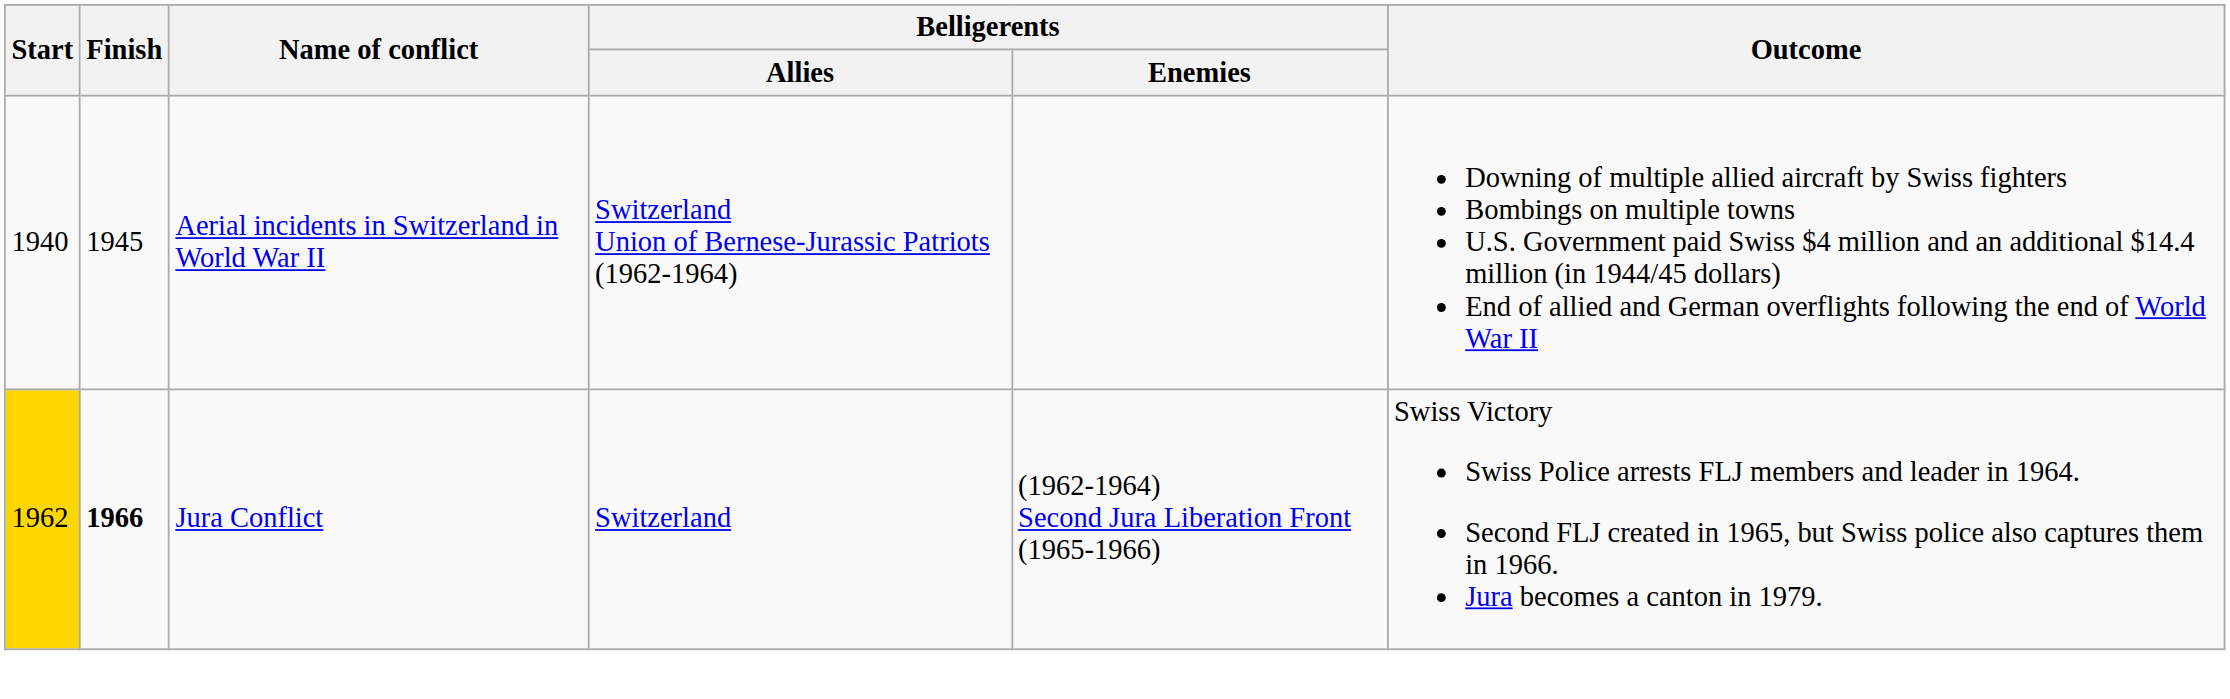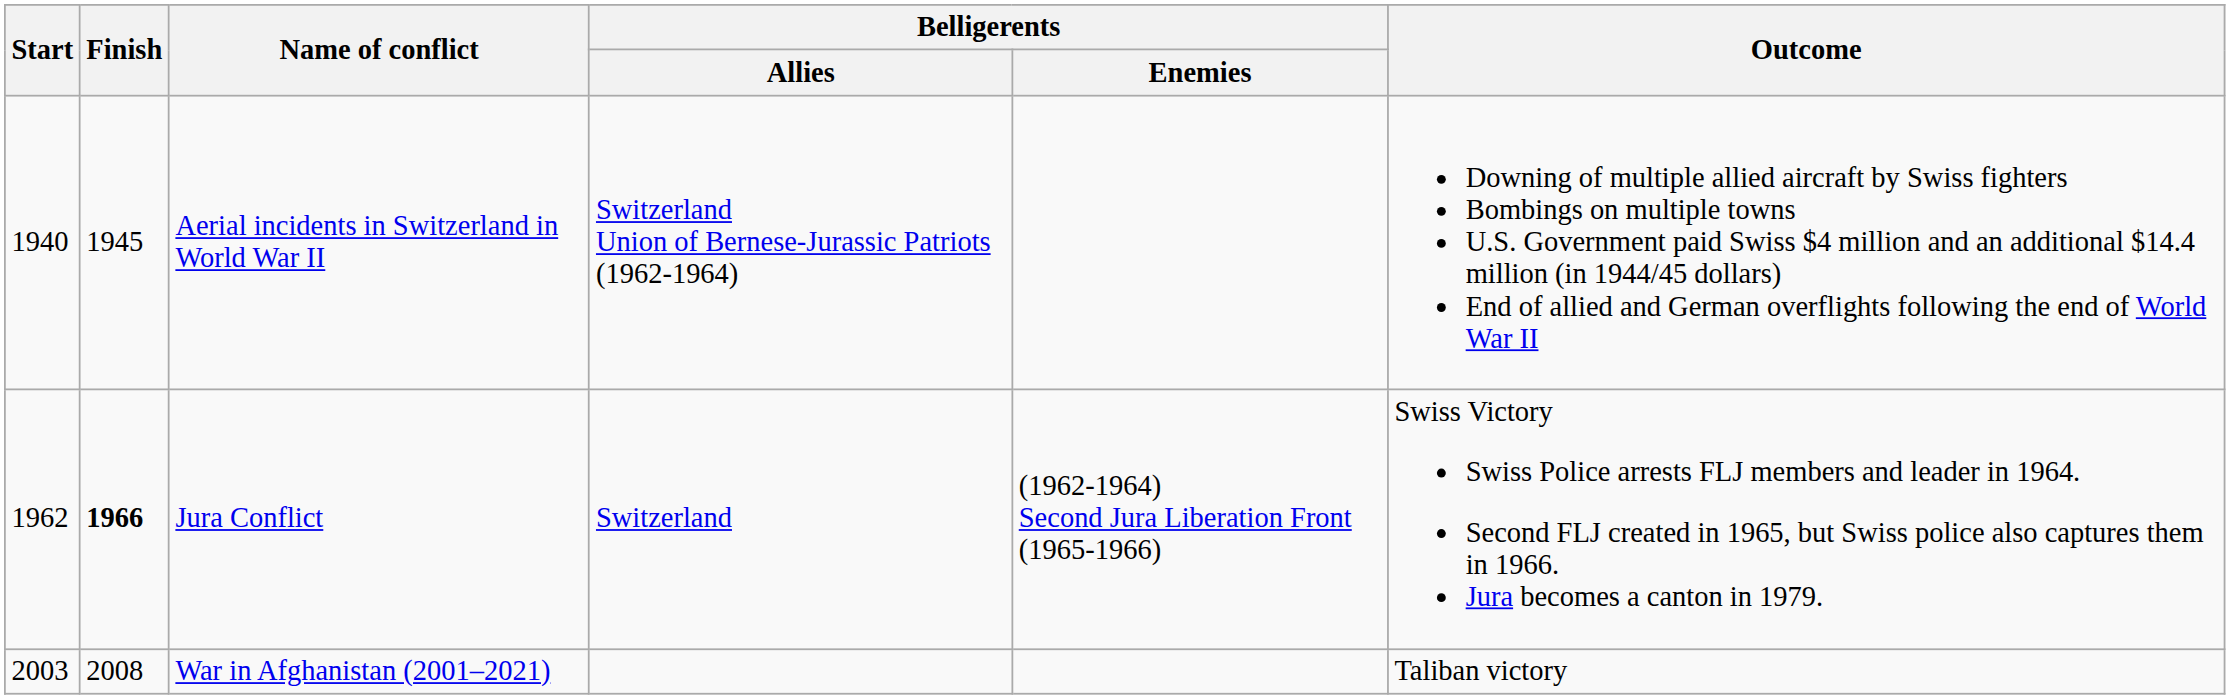(40, 518) gold background -> (40, 518) no background
+ row: (363, 670)
